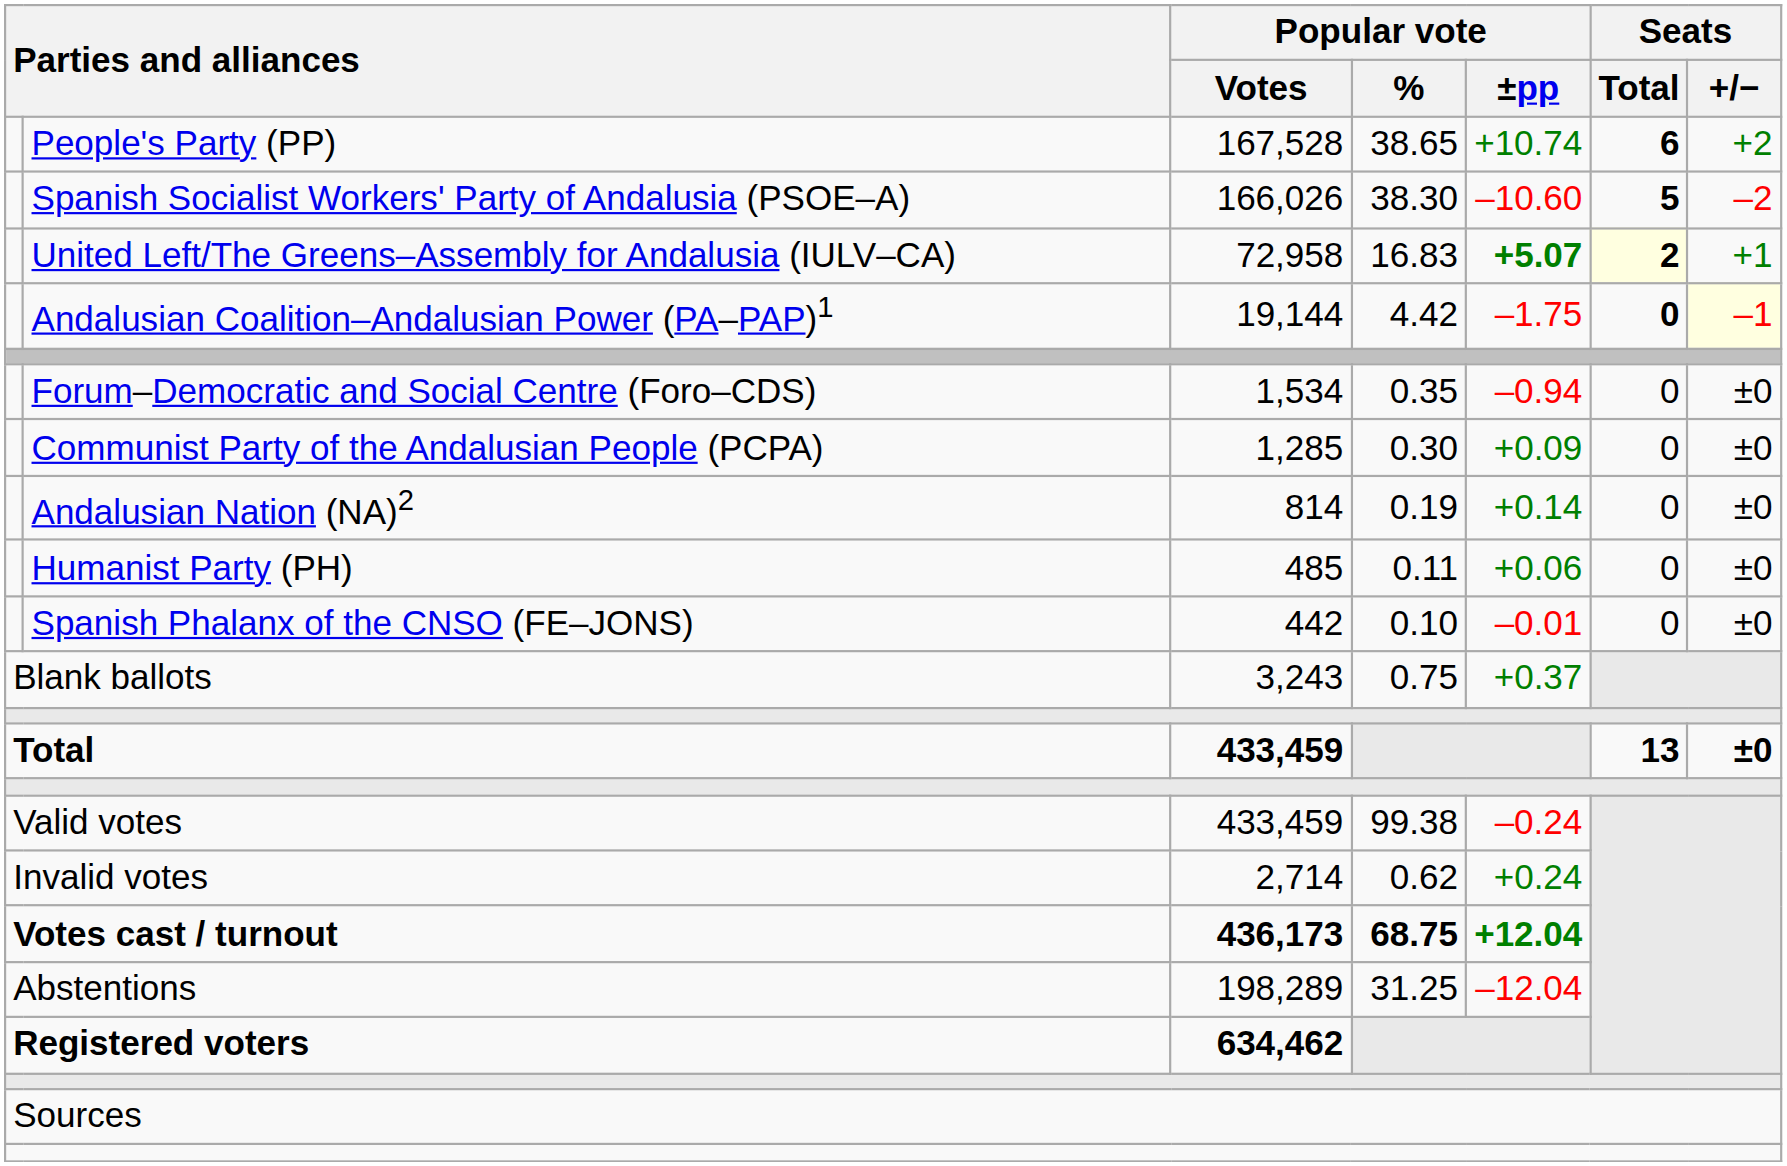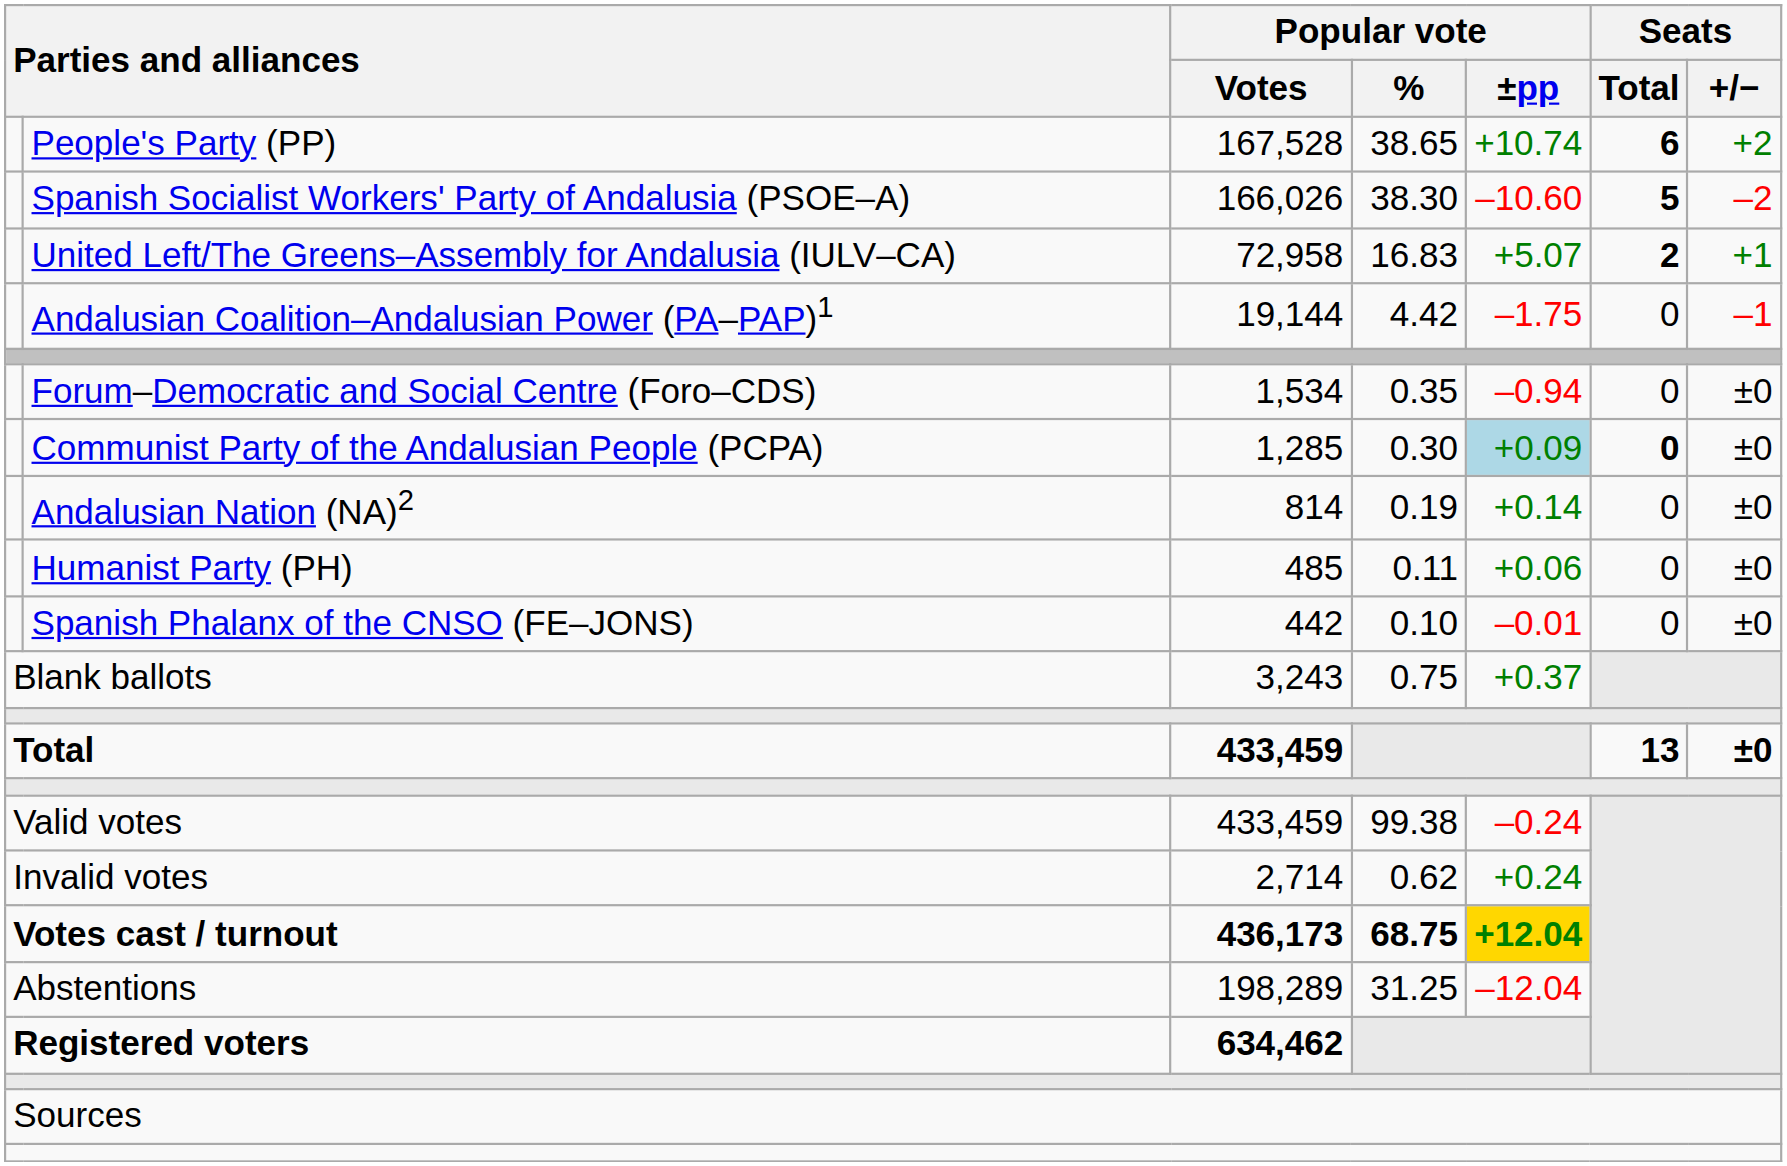(1538, 254) bold -> (1538, 254) normal
(1670, 254) lightyellow background -> (1670, 254) no background
(1670, 314) bold -> (1670, 314) normal
(1753, 314) lightyellow background -> (1753, 314) no background
(1538, 446) no background -> (1538, 446) lightblue background
(1670, 446) normal -> (1670, 446) bold
(1528, 933) no background -> (1528, 933) gold background
